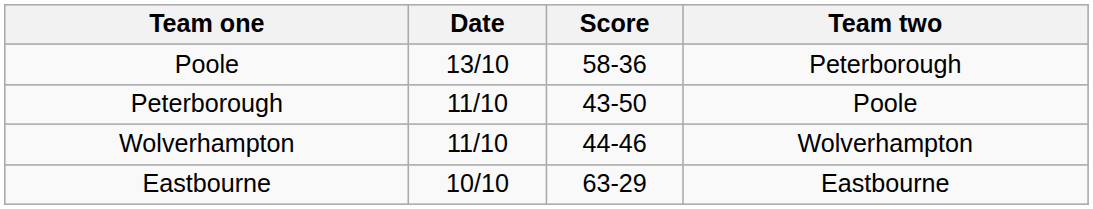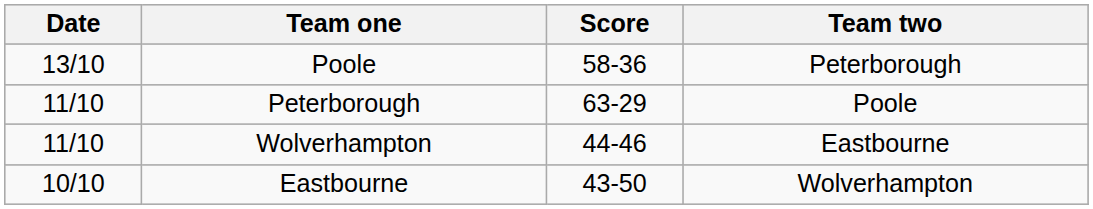columns swapped: (477, 24) <-> (207, 24)
(615, 104) 43-50 -> (615, 104) 63-29
(885, 143) Wolverhampton -> (885, 143) Eastbourne
(615, 183) 63-29 -> (615, 183) 43-50
(885, 183) Eastbourne -> (885, 183) Wolverhampton
